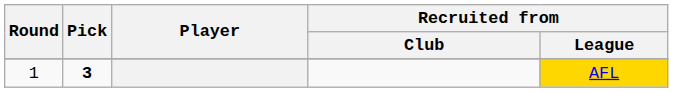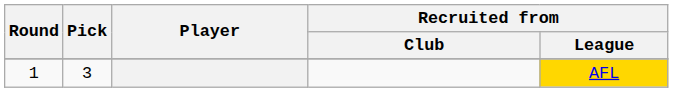(87, 73) bold -> (87, 73) normal
